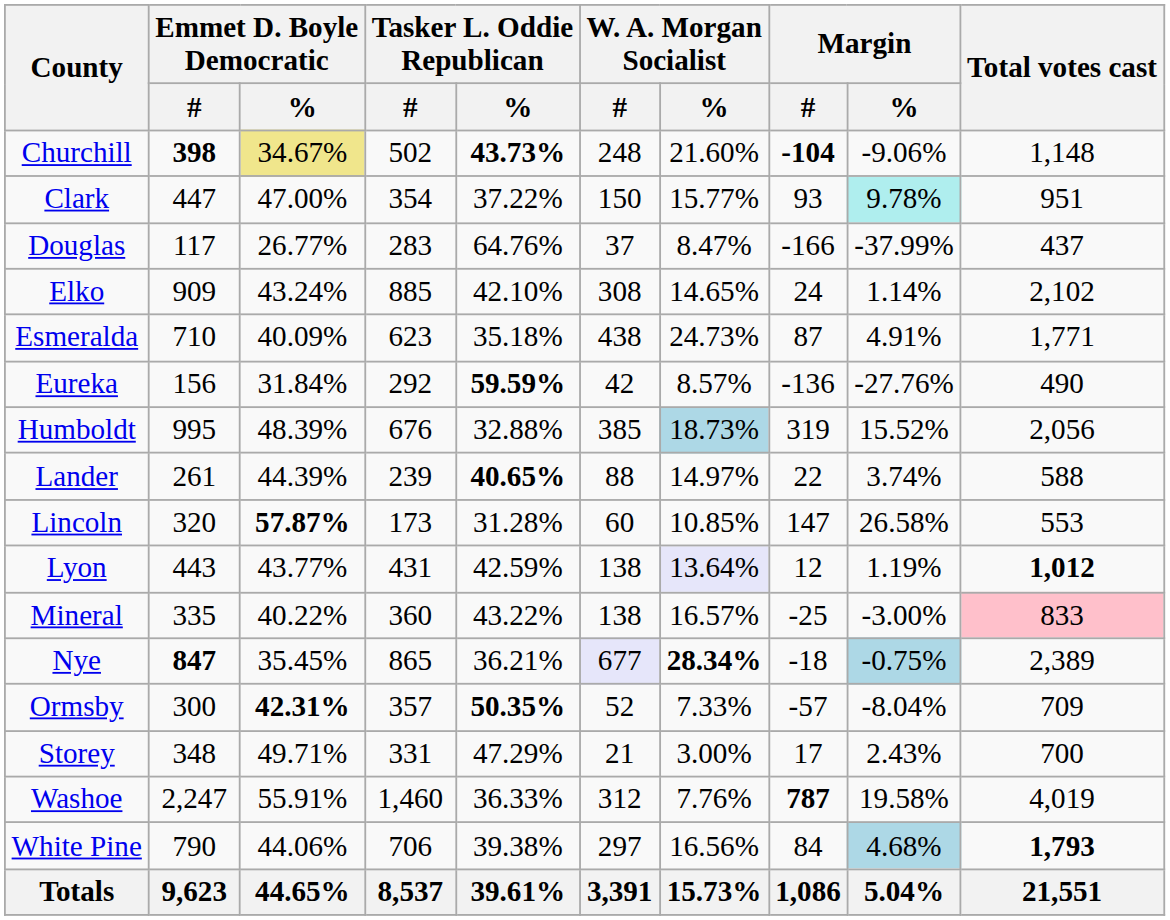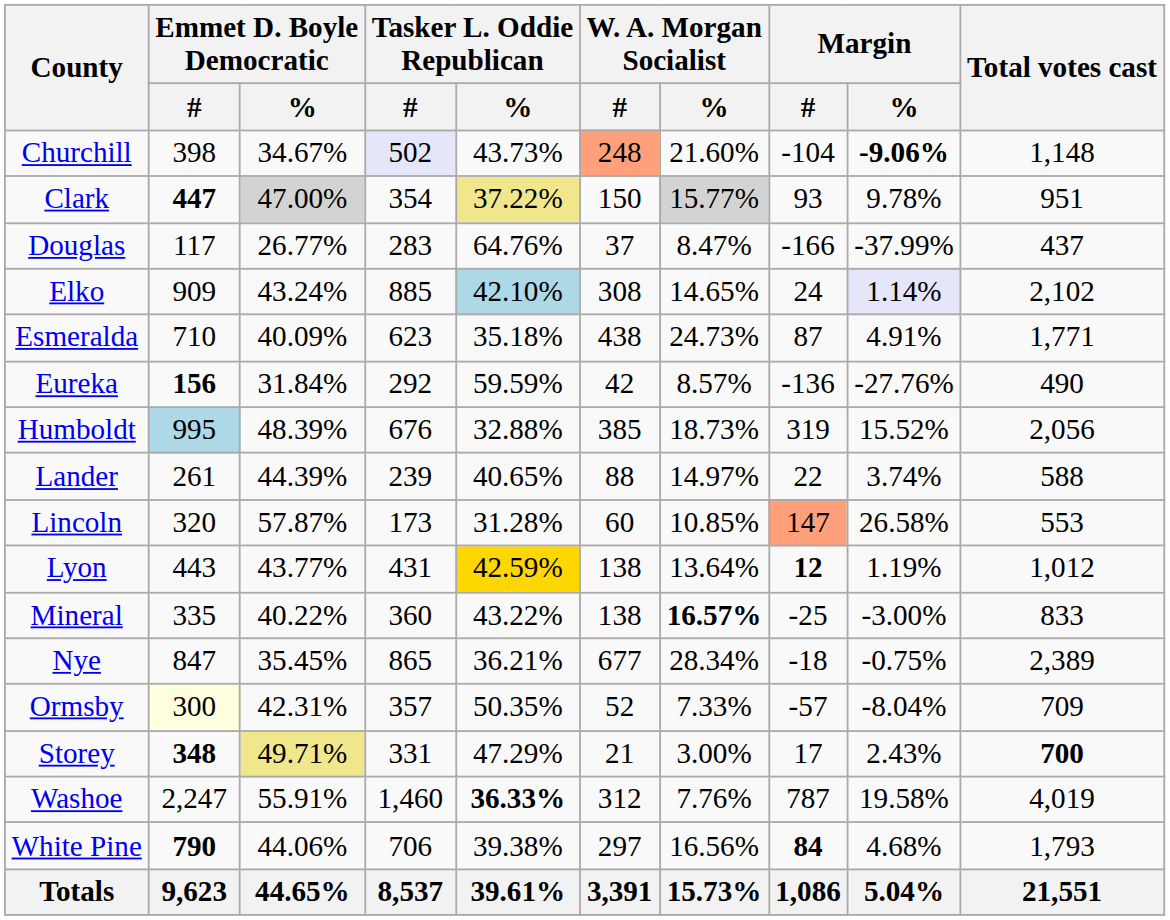(194, 152) bold -> (194, 152) normal
(302, 152) khaki background -> (302, 152) no background
(410, 152) no background -> (410, 152) lavender background
(518, 152) bold -> (518, 152) normal
(620, 152) no background -> (620, 152) lightsalmon background
(808, 152) bold -> (808, 152) normal
(904, 152) normal -> (904, 152) bold
(194, 198) normal -> (194, 198) bold
(302, 198) no background -> (302, 198) lightgrey background
(518, 198) no background -> (518, 198) khaki background
(714, 198) no background -> (714, 198) lightgrey background
(904, 198) paleturquoise background -> (904, 198) no background
(518, 291) no background -> (518, 291) lightblue background
(904, 291) no background -> (904, 291) lavender background
(194, 383) normal -> (194, 383) bold
(518, 383) bold -> (518, 383) normal
(194, 429) no background -> (194, 429) lightblue background
(714, 429) lightblue background -> (714, 429) no background
(518, 475) bold -> (518, 475) normal
(302, 522) bold -> (302, 522) normal
(808, 522) no background -> (808, 522) lightsalmon background
(518, 568) no background -> (518, 568) gold background
(714, 568) lavender background -> (714, 568) no background
(808, 568) normal -> (808, 568) bold
(1062, 568) bold -> (1062, 568) normal
(714, 614) normal -> (714, 614) bold
(1062, 614) pink background -> (1062, 614) no background
(194, 660) bold -> (194, 660) normal
(620, 660) lavender background -> (620, 660) no background
(714, 660) bold -> (714, 660) normal
(904, 660) lightblue background -> (904, 660) no background
(194, 706) no background -> (194, 706) lightyellow background
(302, 706) bold -> (302, 706) normal
(518, 706) bold -> (518, 706) normal
(194, 753) normal -> (194, 753) bold
(302, 753) no background -> (302, 753) khaki background
(1062, 753) normal -> (1062, 753) bold
(518, 799) normal -> (518, 799) bold
(808, 799) bold -> (808, 799) normal
(194, 845) normal -> (194, 845) bold
(808, 845) normal -> (808, 845) bold
(904, 845) lightblue background -> (904, 845) no background
(1062, 845) bold -> (1062, 845) normal
